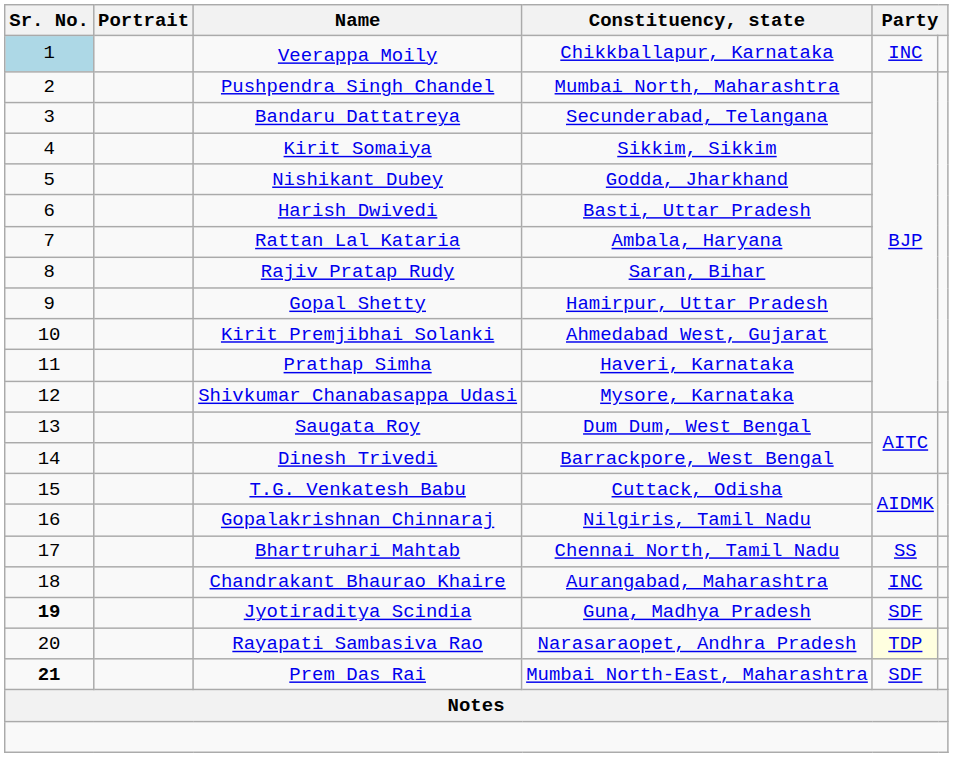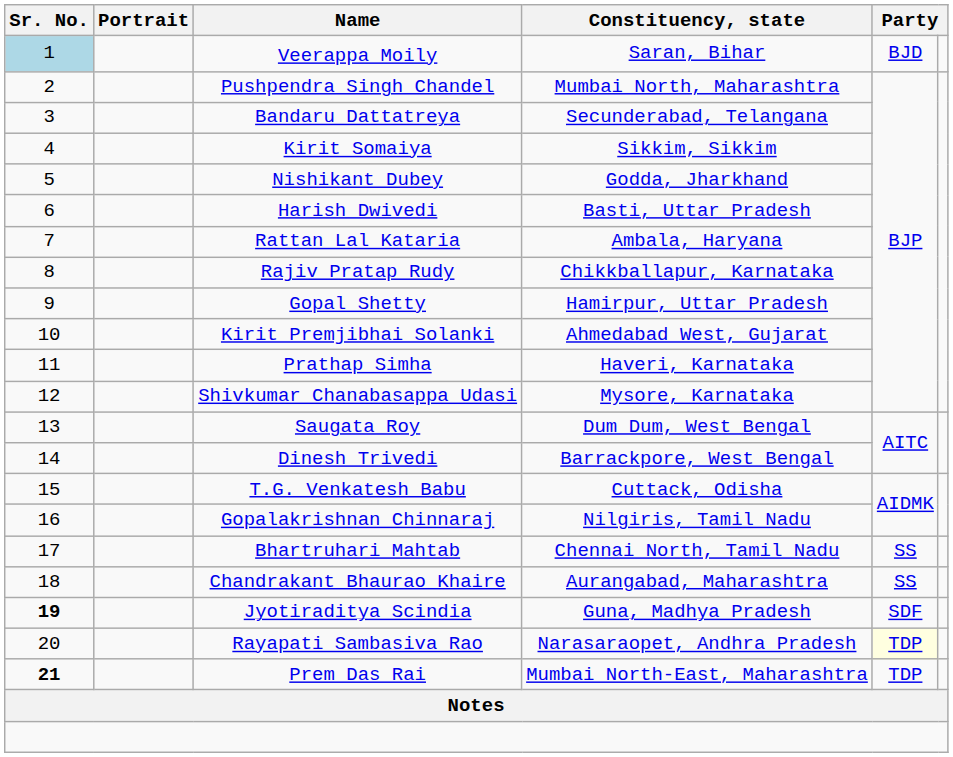(697, 54) Chikkballapur, Karnataka -> (697, 54) Saran, Bihar
(905, 54) INC -> (905, 54) BJD
(697, 273) Saran, Bihar -> (697, 273) Chikkballapur, Karnataka
(905, 582) INC -> (905, 582) SS
(905, 675) SDF -> (905, 675) TDP
